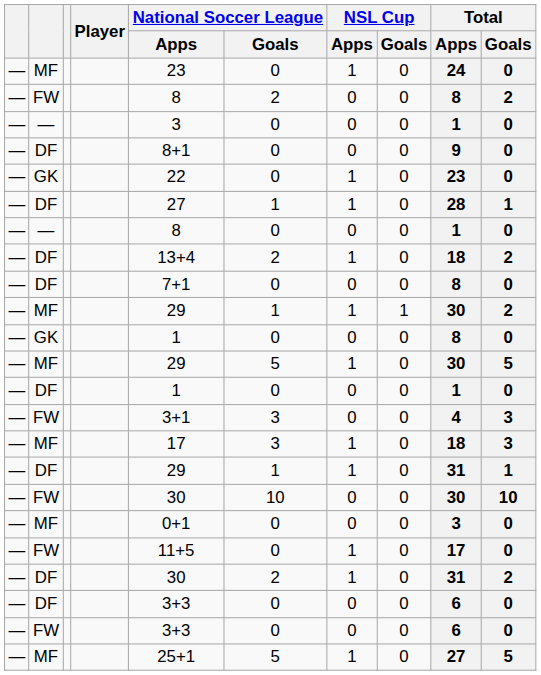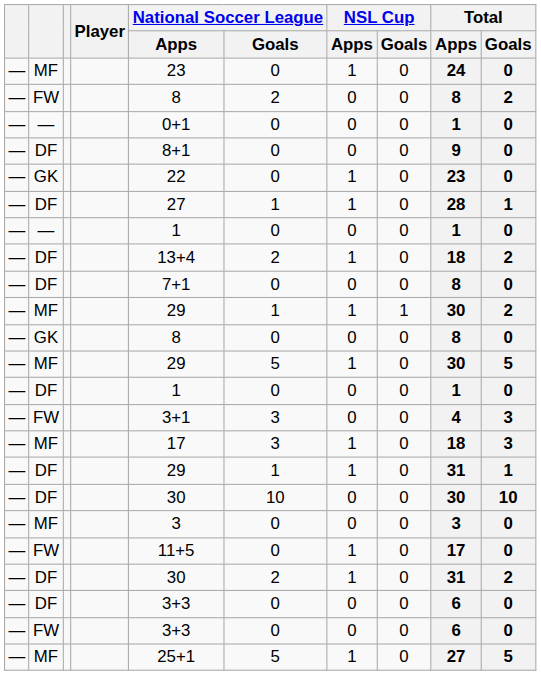(176, 124) 3 -> (176, 124) 0+1
(176, 230) 8 -> (176, 230) 1
(176, 337) 1 -> (176, 337) 8
(46, 497) FW -> (46, 497) DF
(176, 524) 0+1 -> (176, 524) 3
